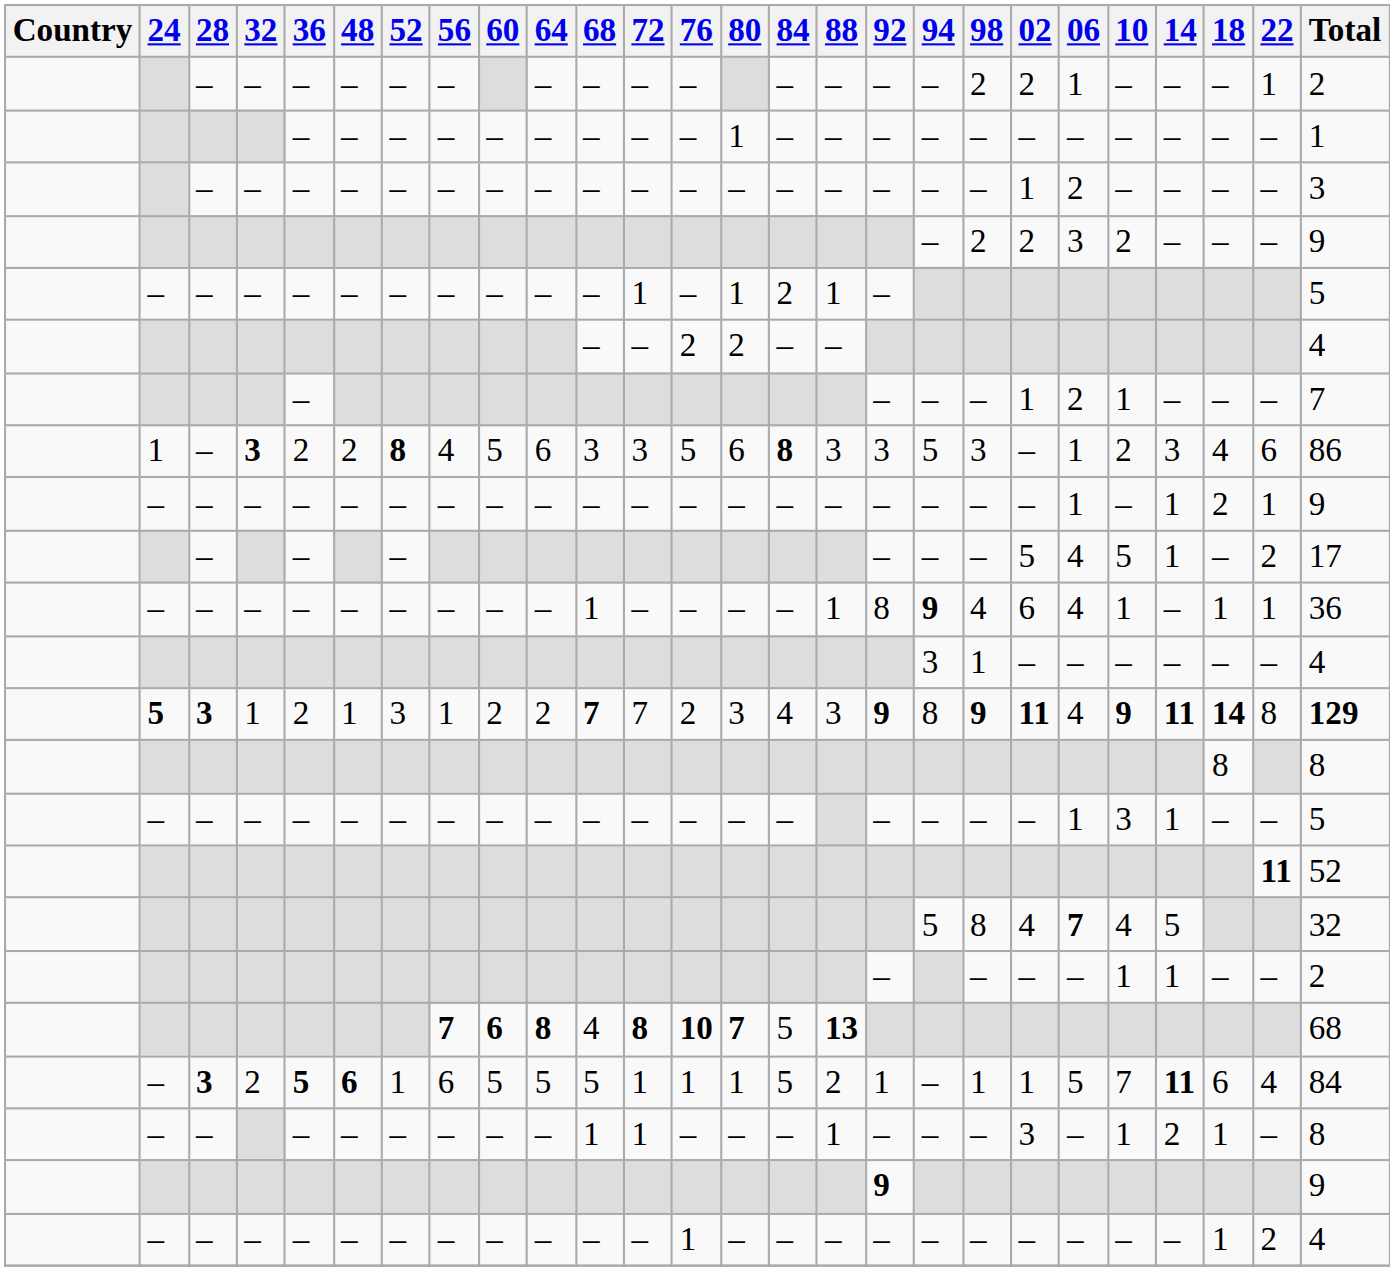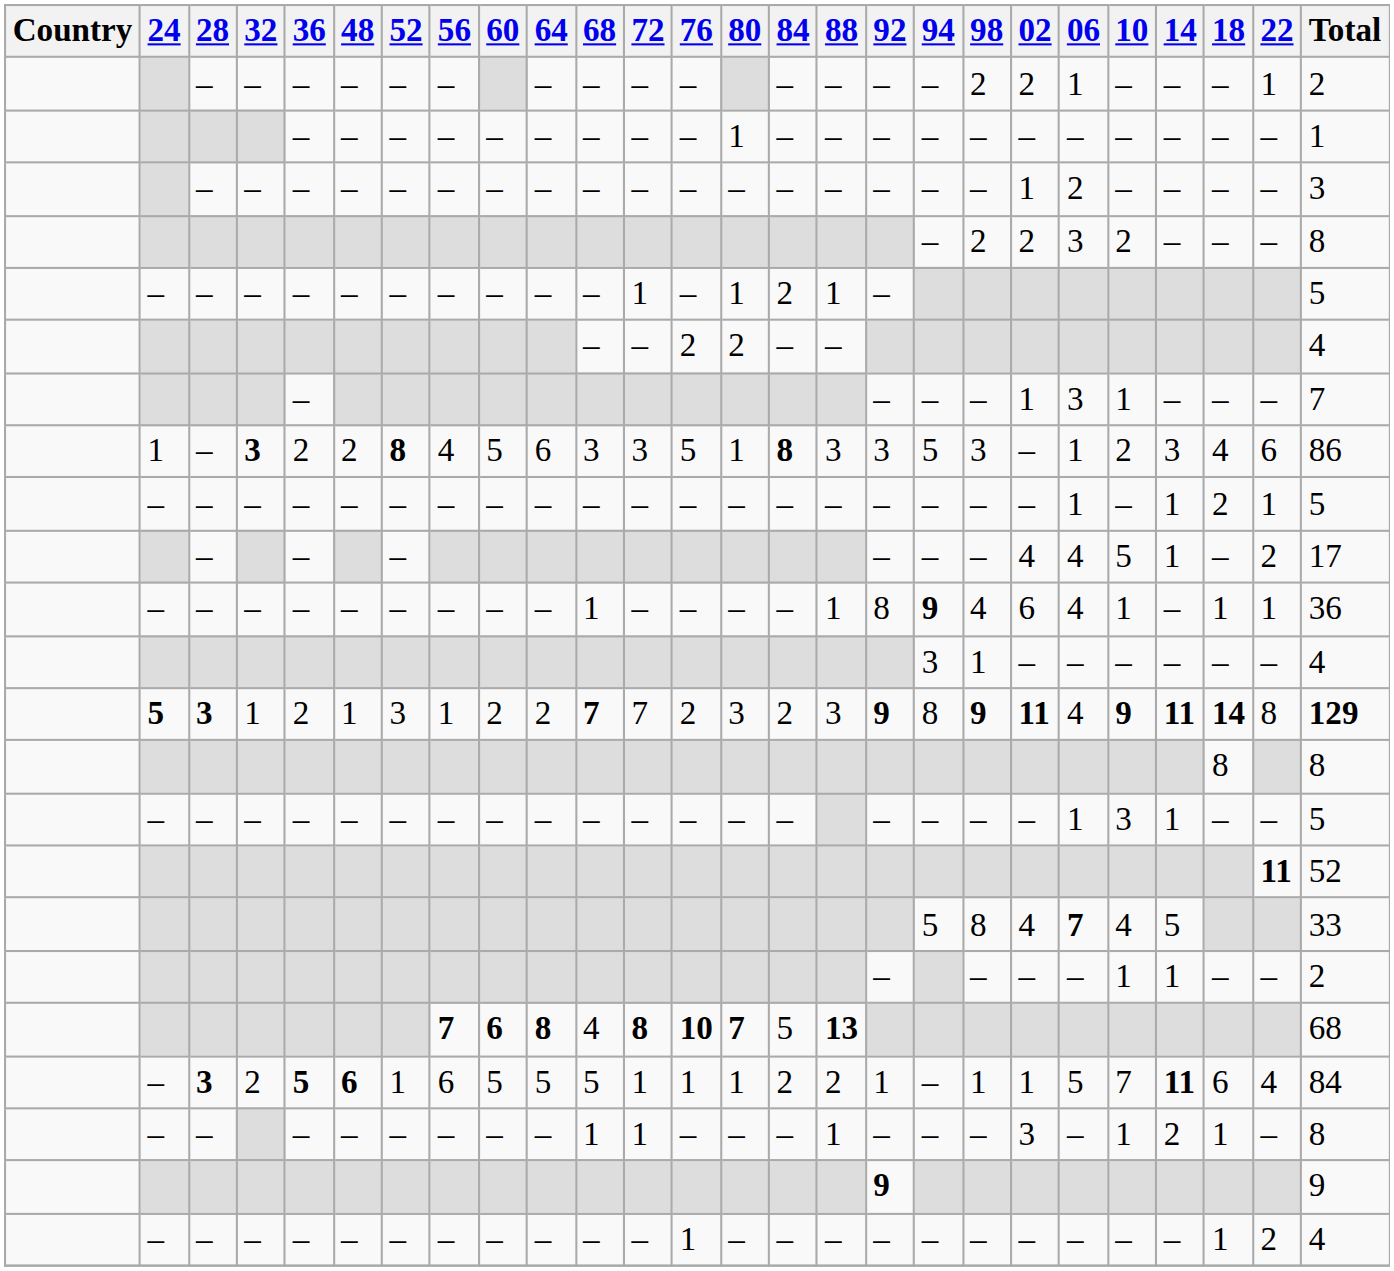(1317, 240) 9 -> (1317, 240) 8
(1075, 398) 2 -> (1075, 398) 3
(736, 450) 6 -> (736, 450) 1
(1317, 503) 9 -> (1317, 503) 5
(1027, 556) 5 -> (1027, 556) 4
(785, 713) 4 -> (785, 713) 2
(1325, 923) 32 -> (1325, 923) 33
(785, 1081) 5 -> (785, 1081) 2
